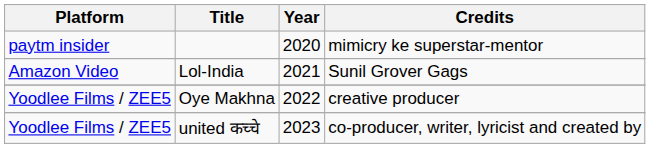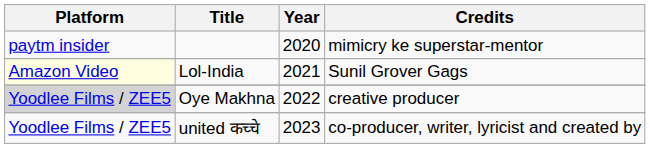(63, 71) no background -> (63, 71) lightyellow background
(90, 98) no background -> (90, 98) lightgrey background
